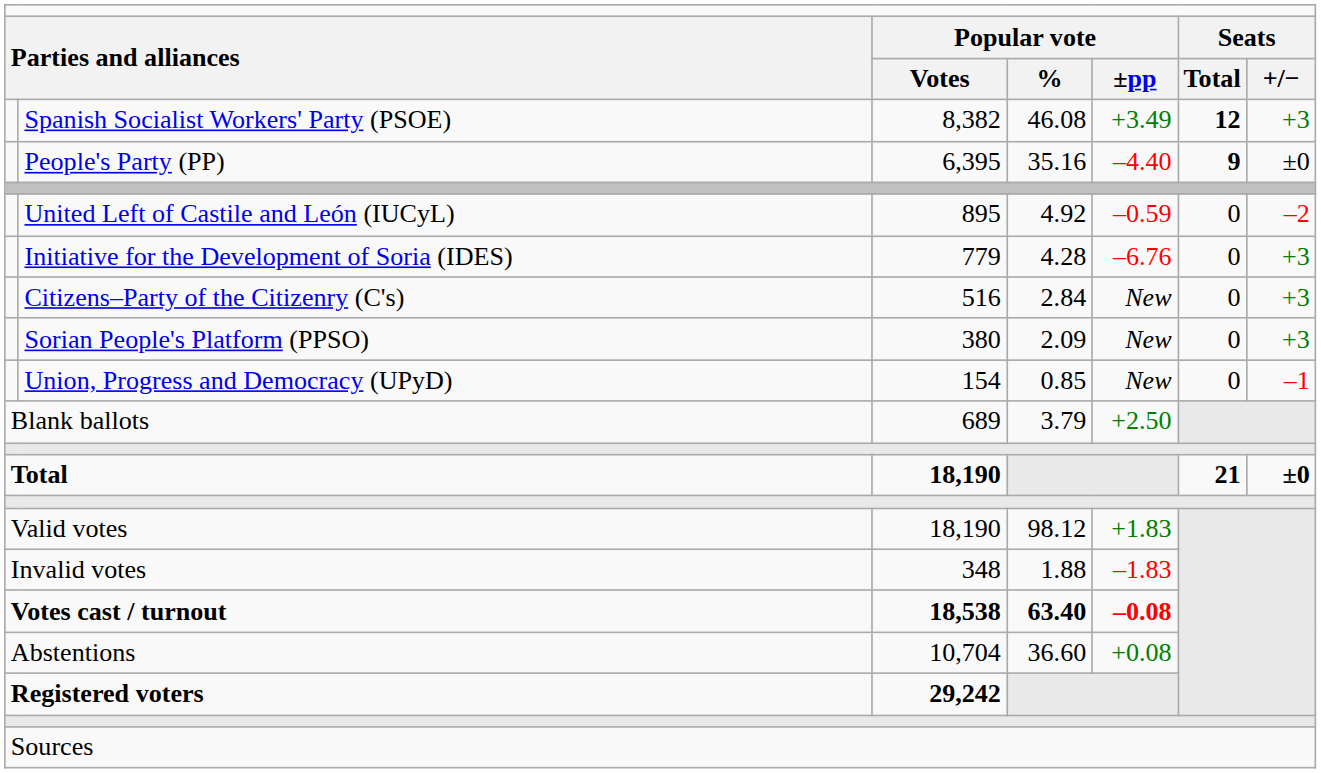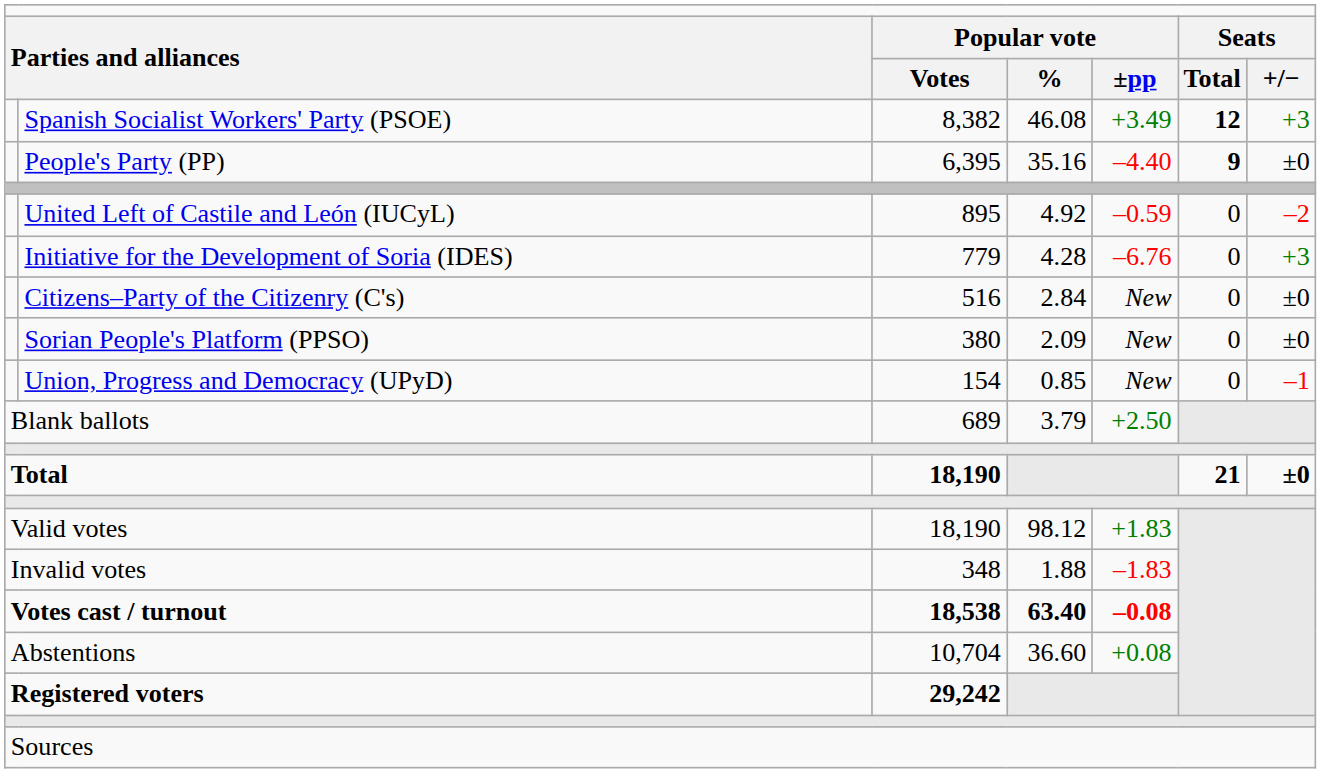(1296, 297) +3 -> (1296, 297) ±0
(1296, 338) +3 -> (1296, 338) ±0
